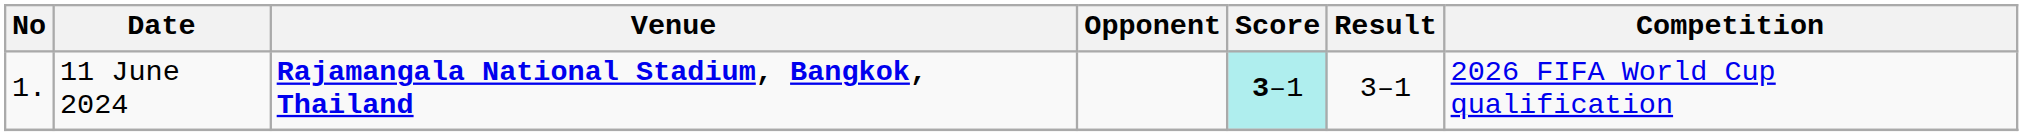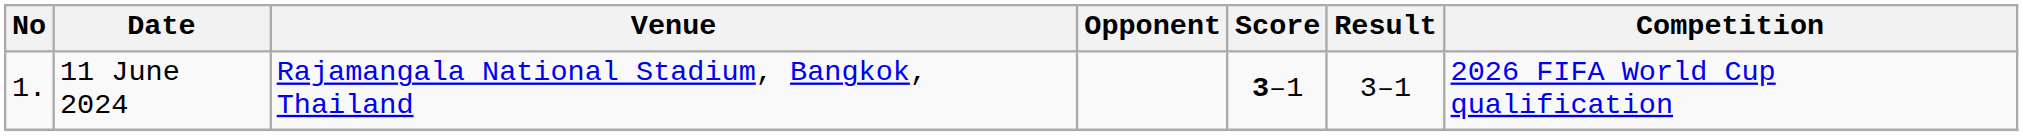(602, 91) bold -> (602, 91) normal
(1278, 91) paleturquoise background -> (1278, 91) no background
